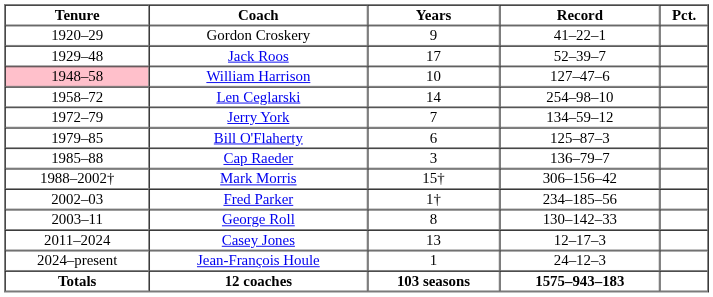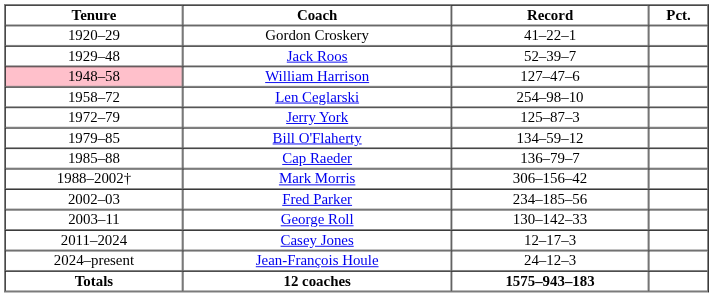- column: (434, 15)
(580, 117) 134–59–12 -> (550, 117) 125–87–3
(580, 137) 125–87–3 -> (550, 137) 134–59–12
